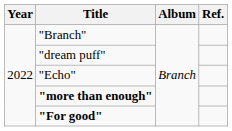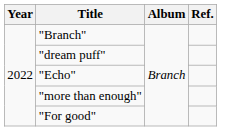(96, 95) bold -> (90, 95) normal
(71, 116) bold -> (67, 116) normal
